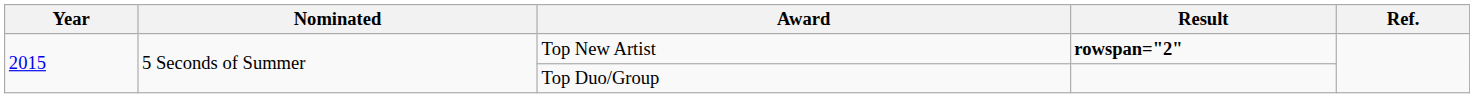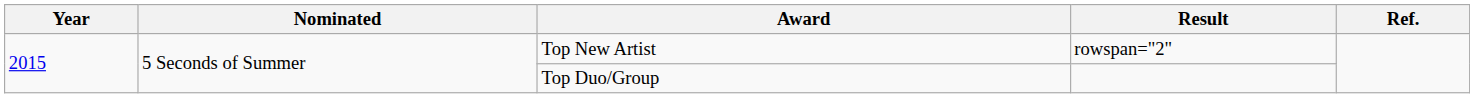(1128, 48) bold -> (1123, 48) normal
